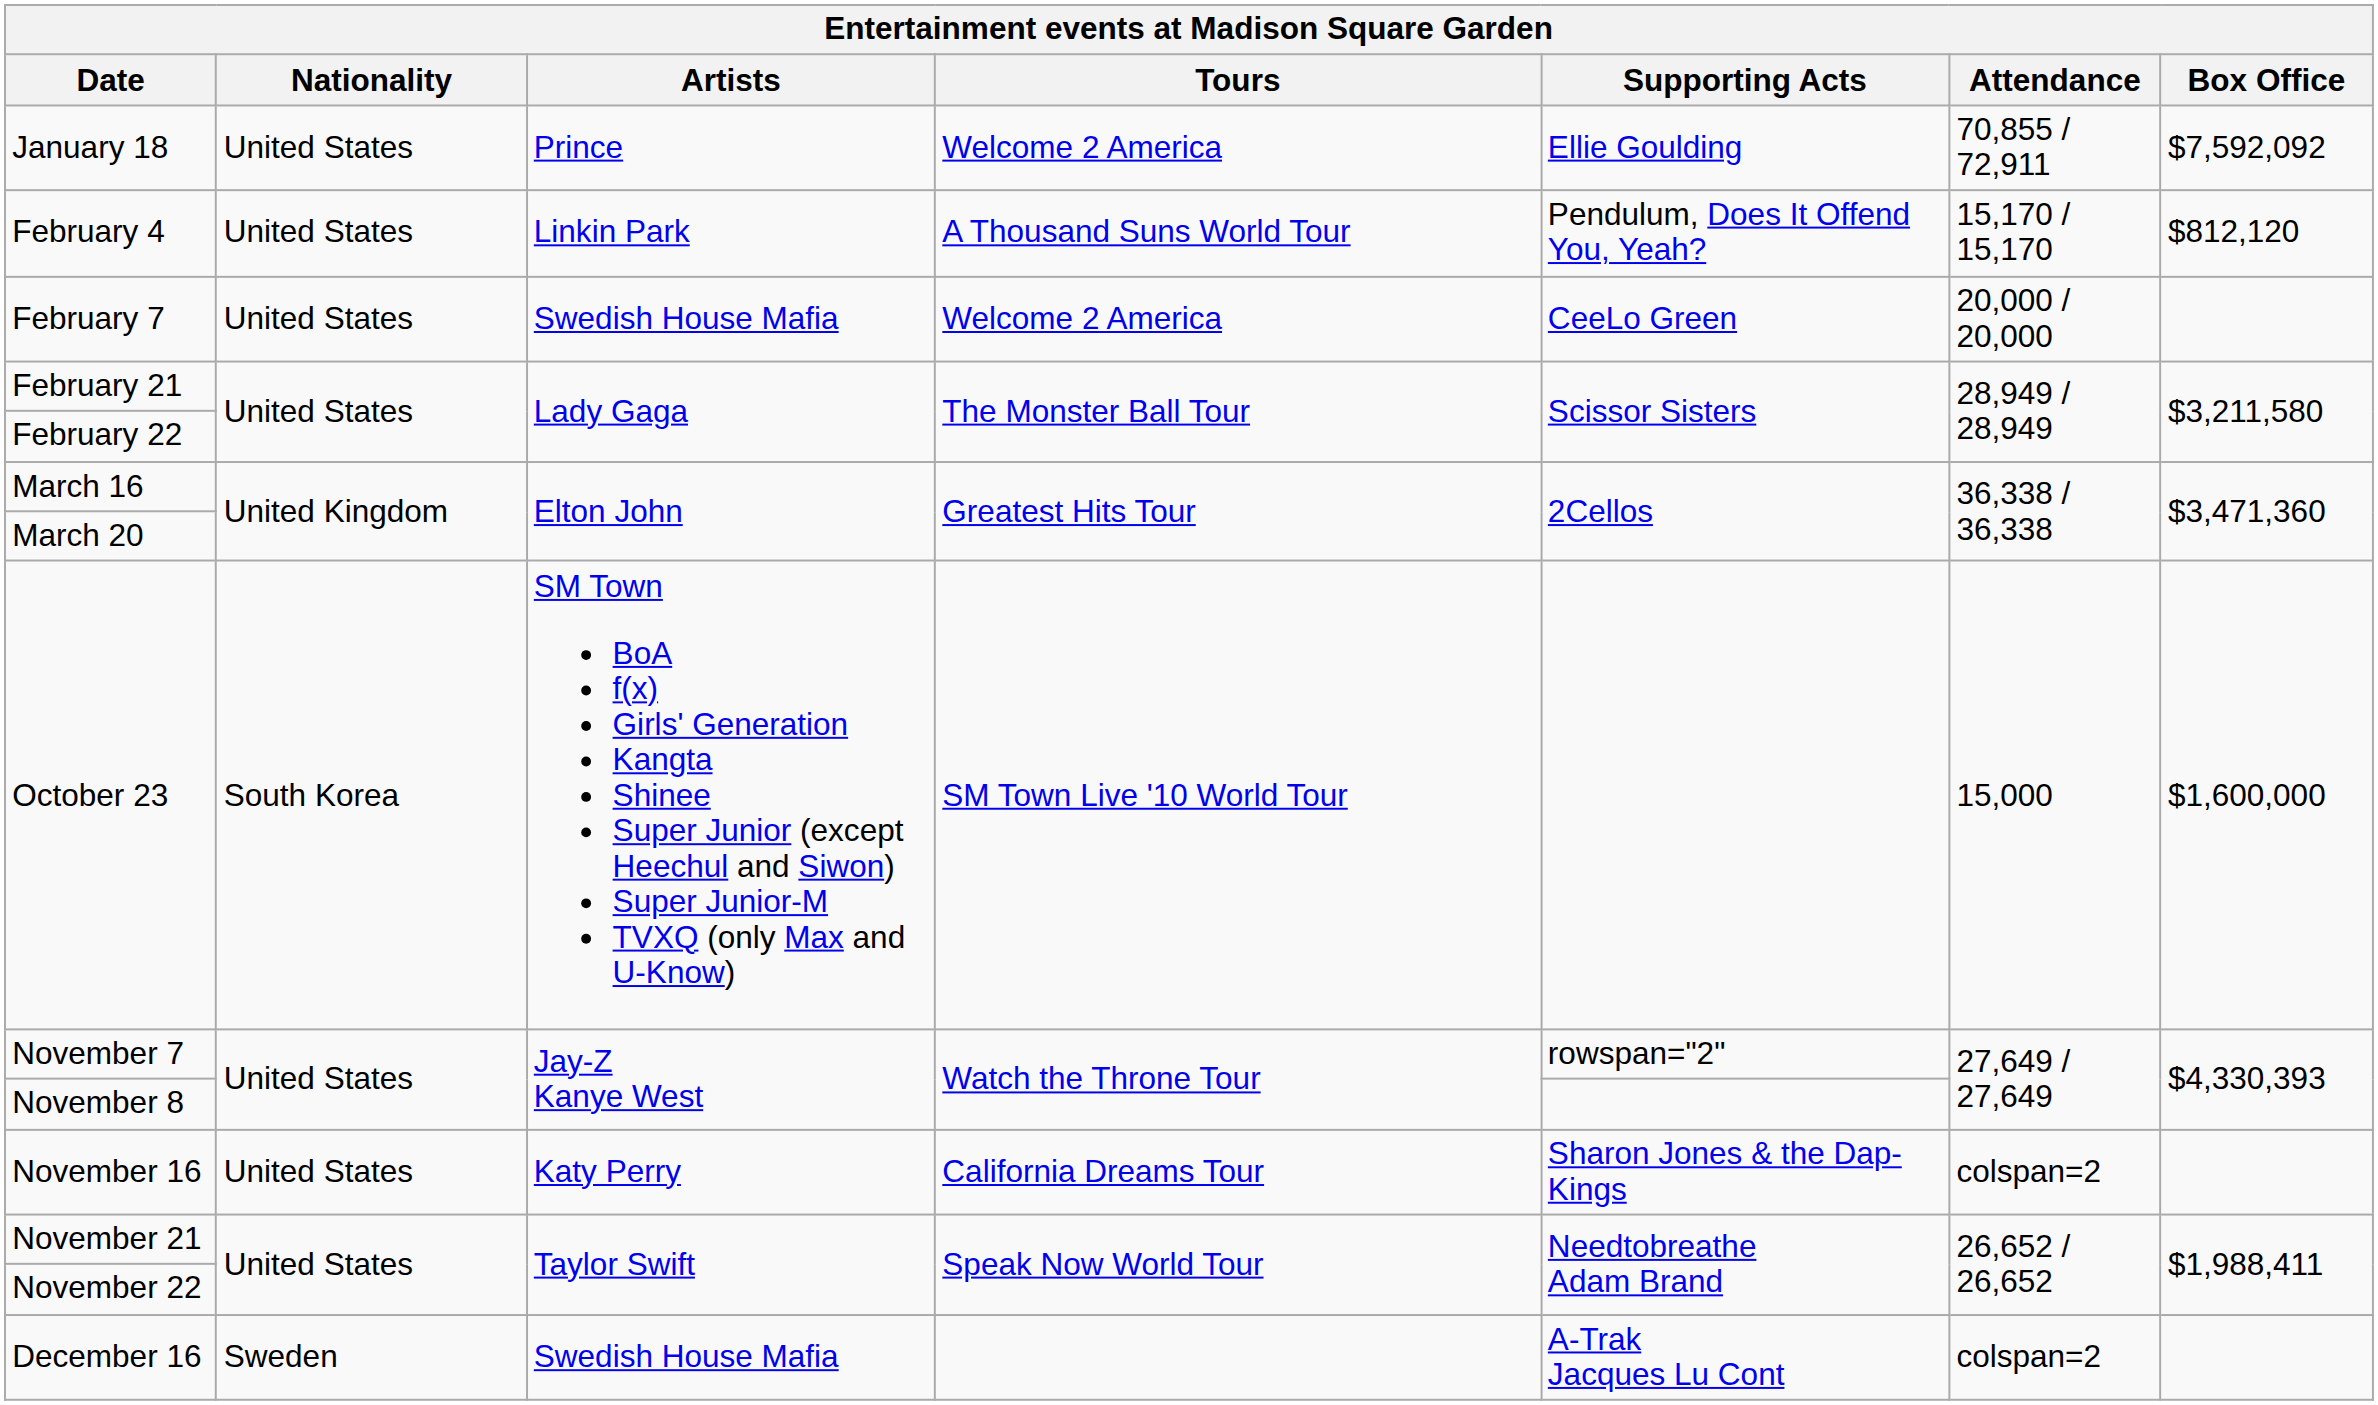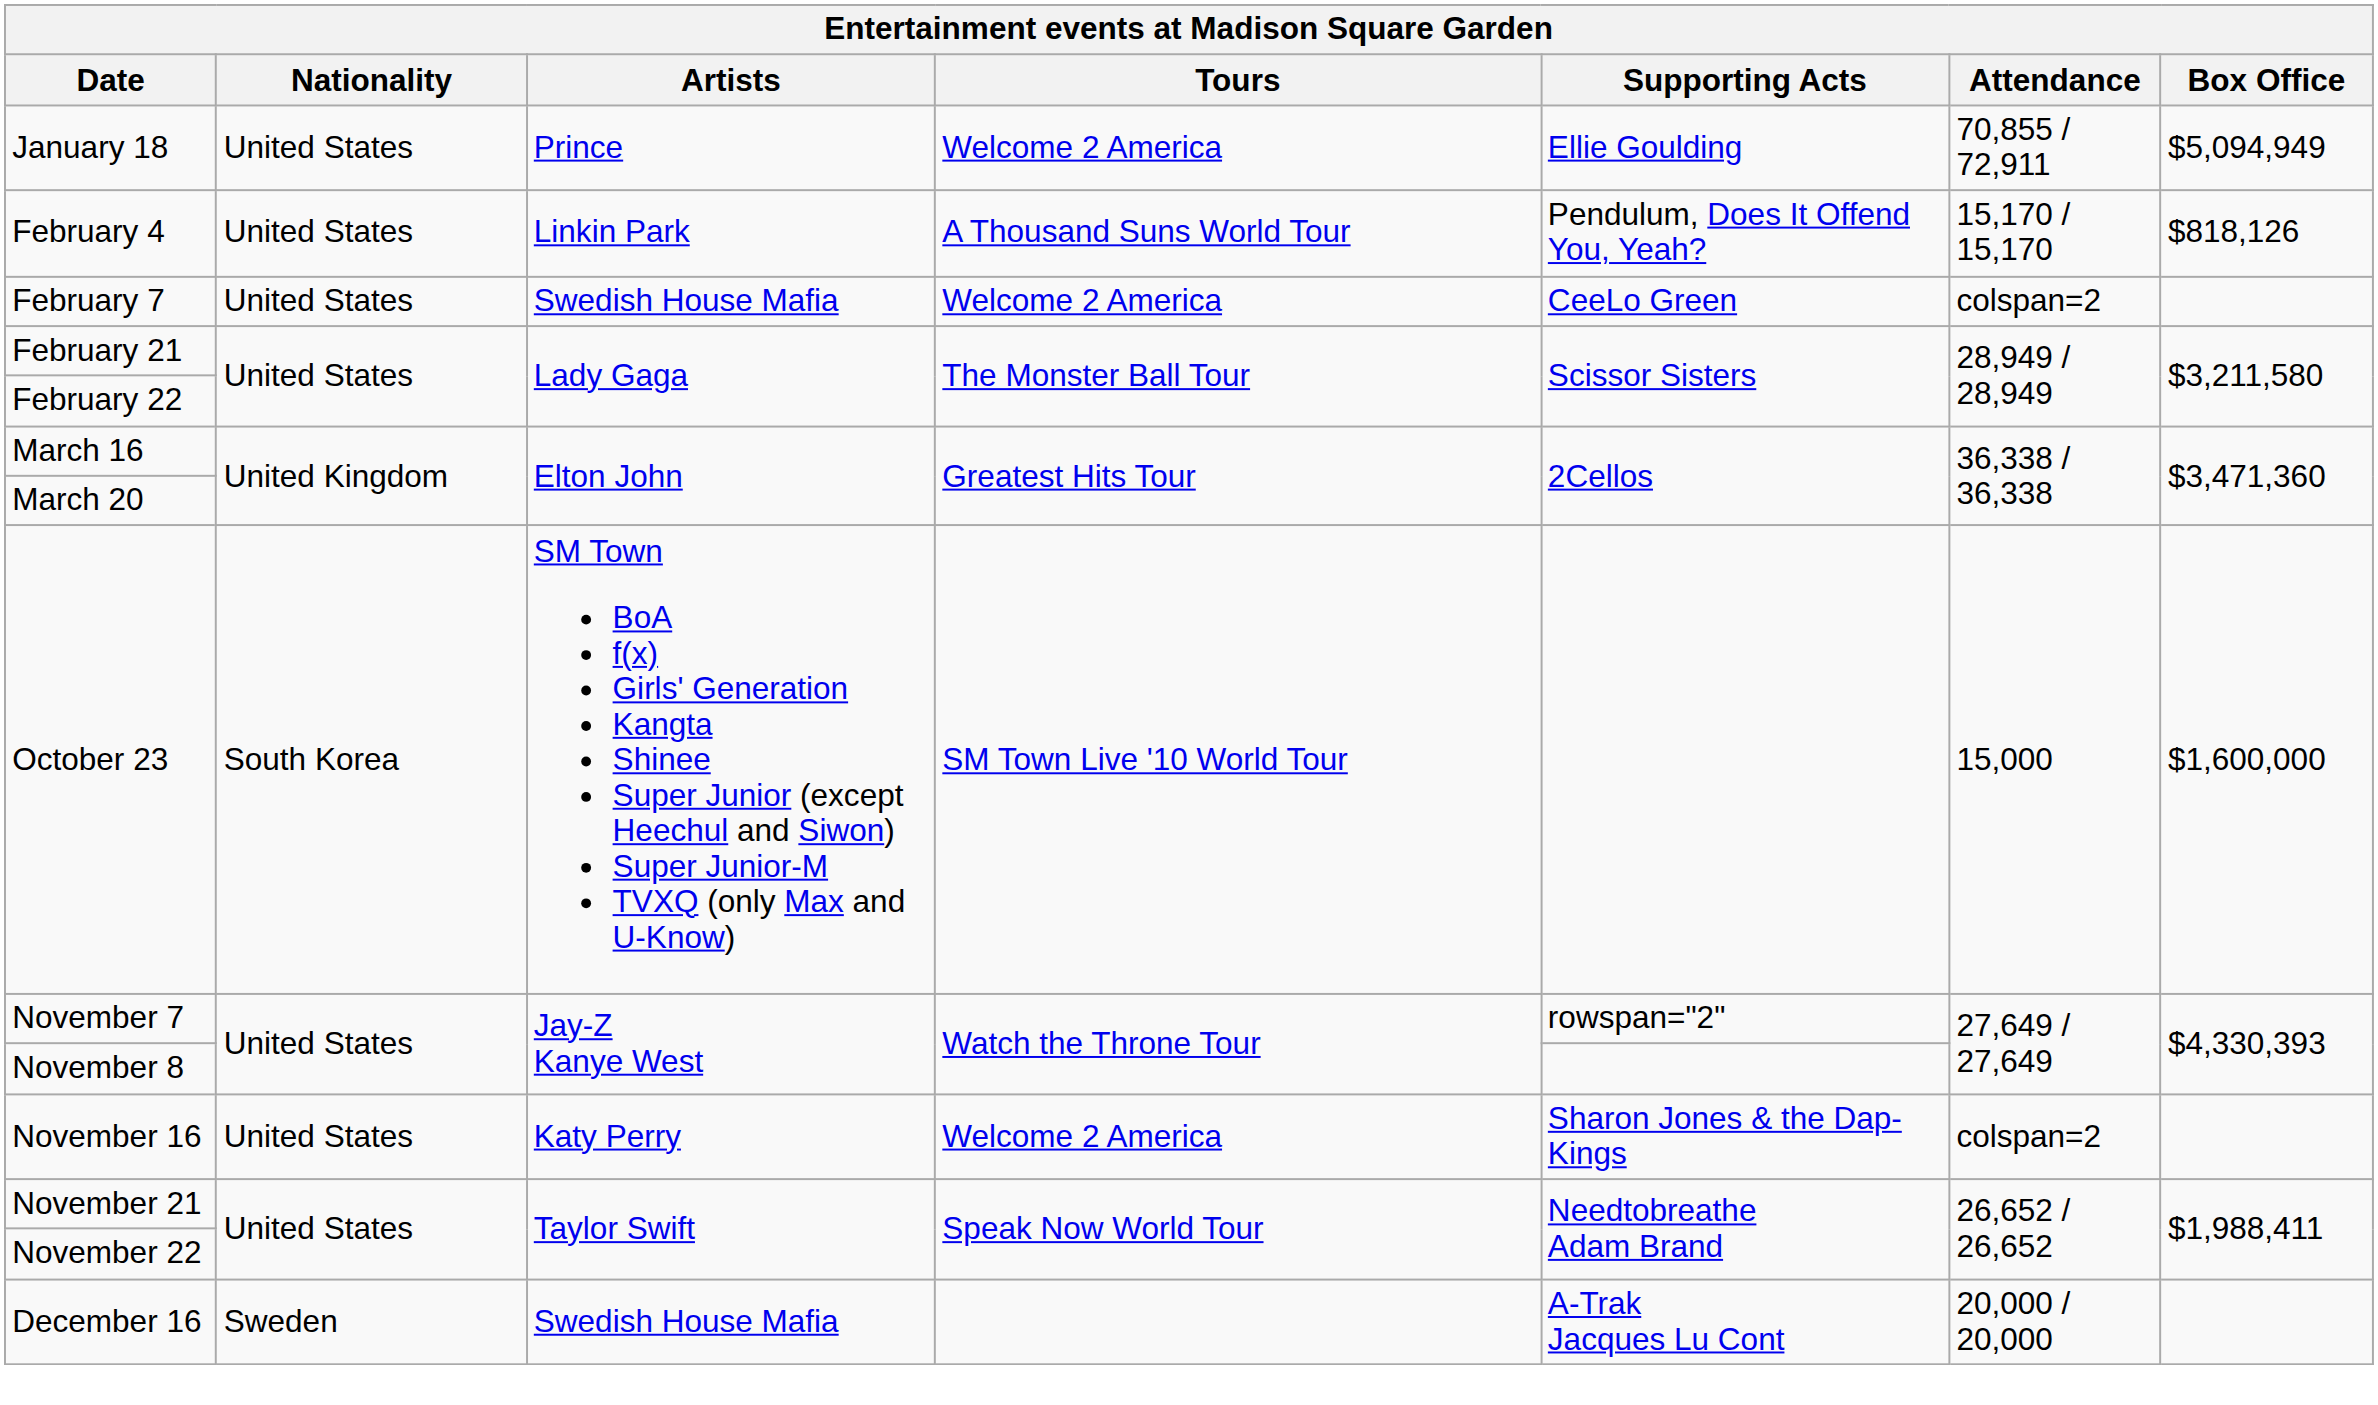(2247, 147) $7,592,092 -> (2247, 147) $5,094,949
(2234, 232) $812,120 -> (2234, 232) $818,126
(2013, 318) 20,000 / 20,000 -> (2029, 300) colspan=2
(1103, 1171) California Dreams Tour -> (1082, 1135) Welcome 2 America
(2029, 1356) colspan=2 -> (2013, 1321) 20,000 / 20,000
